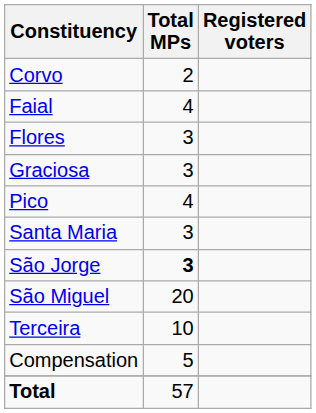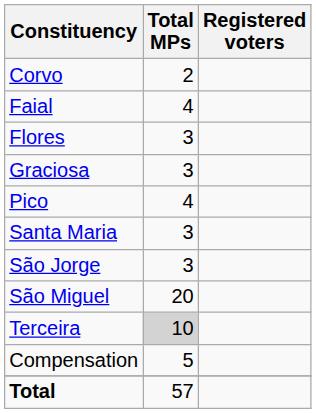(188, 264) bold -> (188, 264) normal
(183, 328) no background -> (183, 328) lightgrey background
